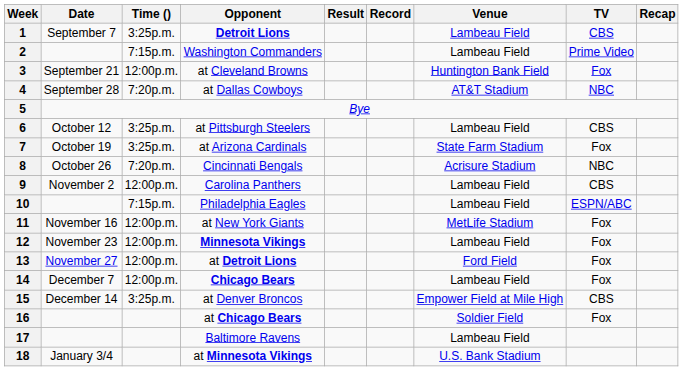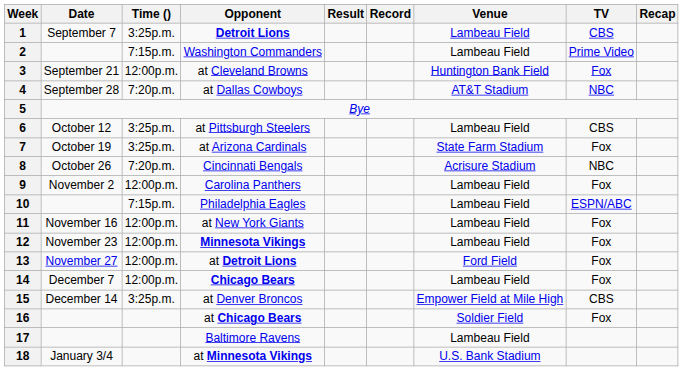(601, 185) CBS -> (601, 185) Fox
(490, 223) MetLife Stadium -> (490, 223) Lambeau Field
